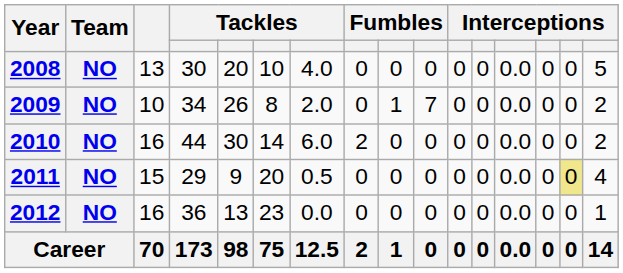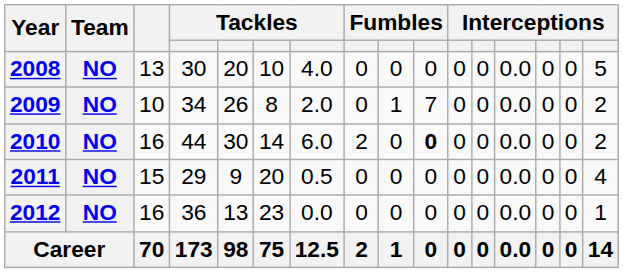(431, 141) normal -> (431, 141) bold
(571, 177) khaki background -> (571, 177) no background
